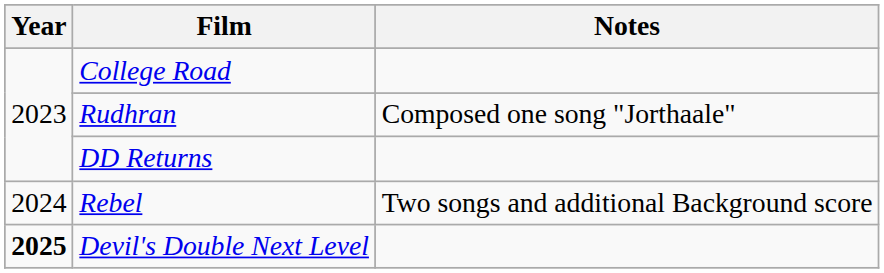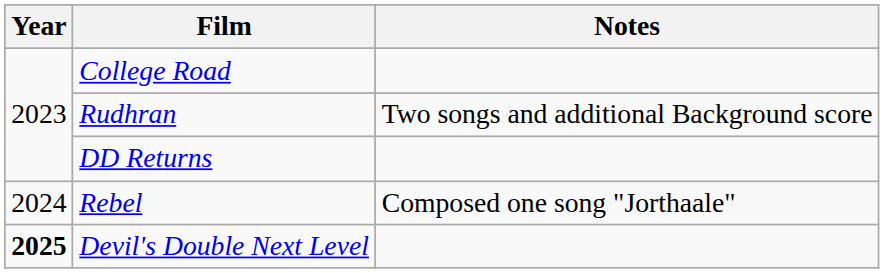(559, 114) Composed one song "Jorthaale" -> (627, 114) Two songs and additional Background score
(627, 202) Two songs and additional Background score -> (559, 202) Composed one song "Jorthaale"
